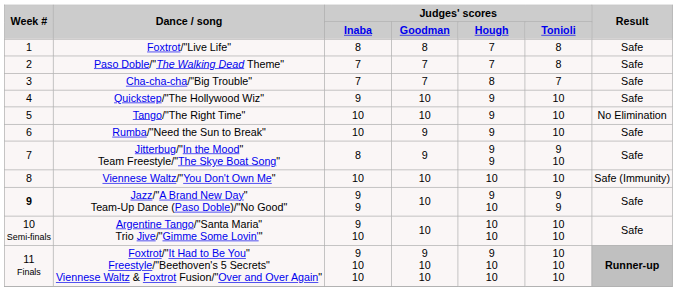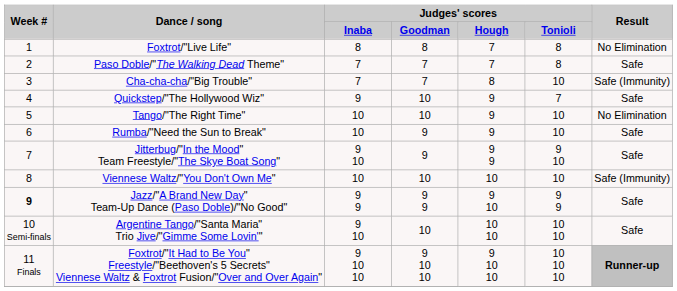(632, 47) Safe -> (632, 47) No Elimination
(558, 81) 7 -> (558, 81) 10
(632, 81) Safe -> (632, 81) Safe (Immunity)
(558, 98) 10 -> (558, 98) 7
(358, 155) 8 -> (358, 155) 9 10
(425, 201) 10 -> (425, 201) 9 9
